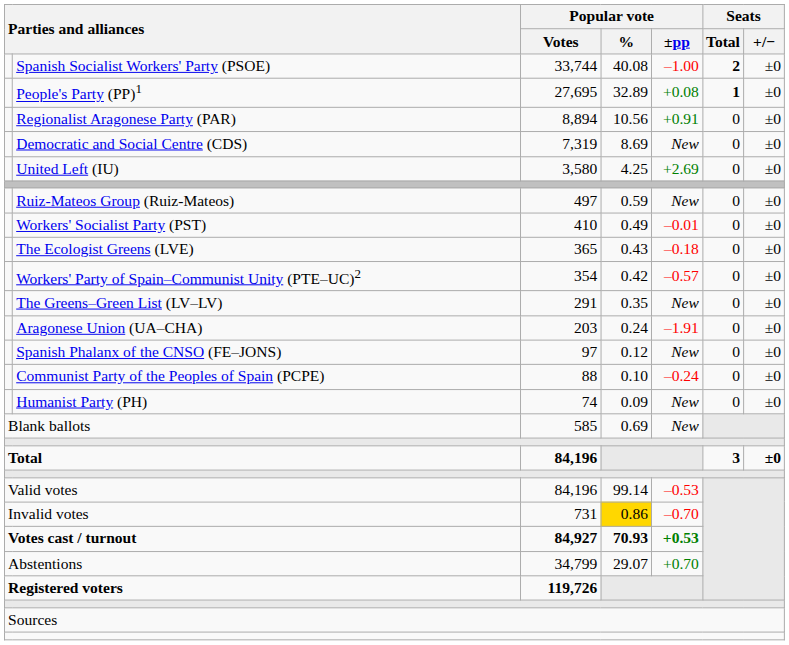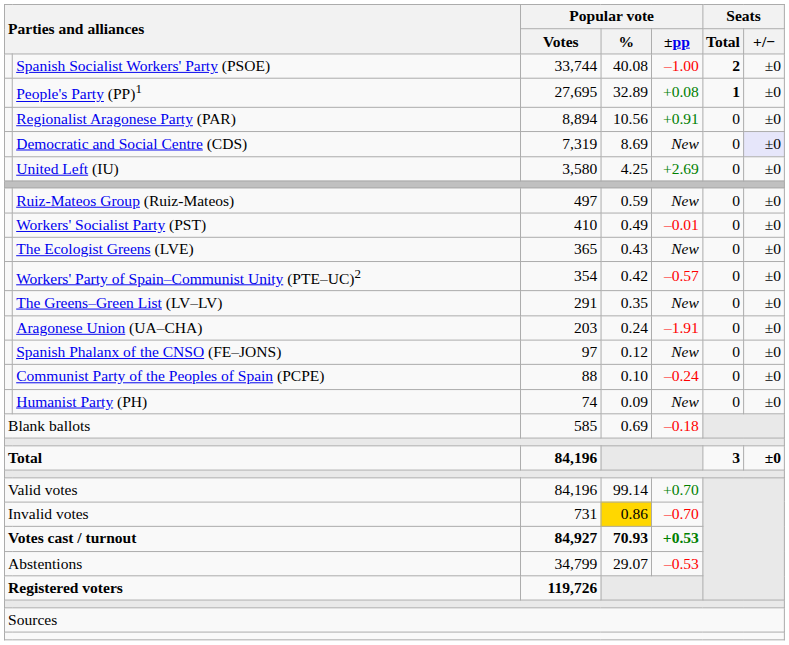(773, 144) no background -> (773, 144) lavender background
(681, 249) –0.18 -> (685, 249) New
(685, 426) New -> (681, 426) –0.18
(681, 489) –0.53 -> (681, 489) +0.70
(681, 563) +0.70 -> (681, 563) –0.53
